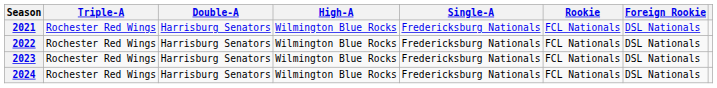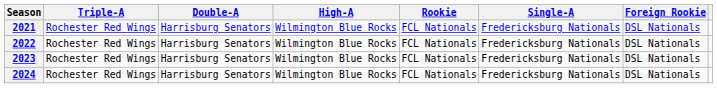columns swapped: (471, 12) <-> (583, 12)
